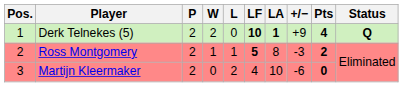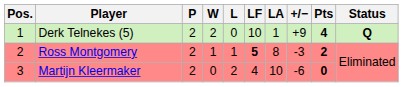(255, 33) bold -> (255, 33) normal
(276, 33) bold -> (276, 33) normal
